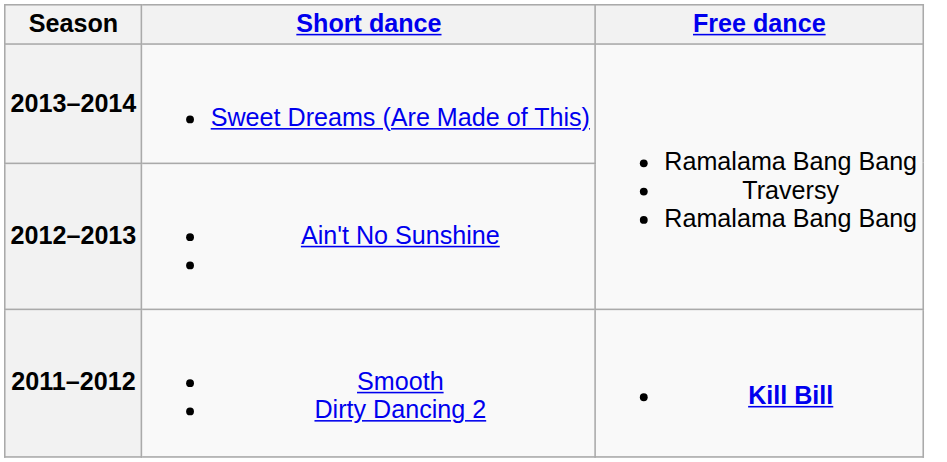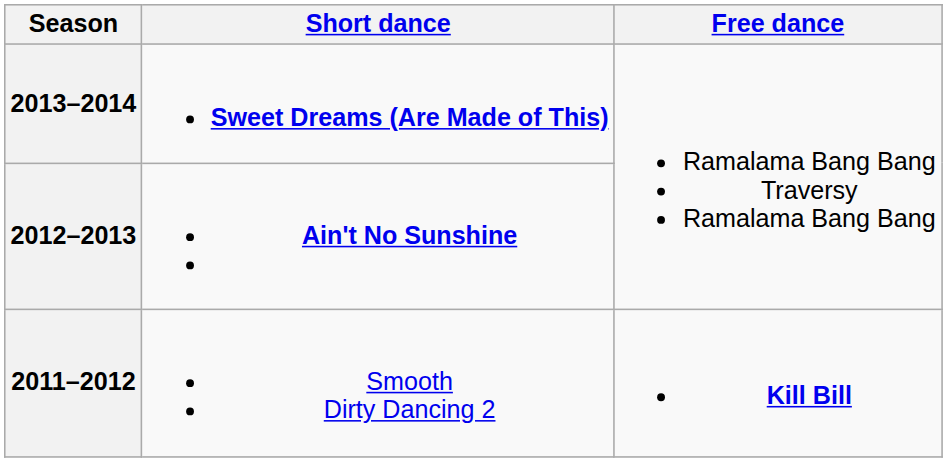(369, 118) normal -> (378, 118) bold
(369, 250) normal -> (378, 250) bold
